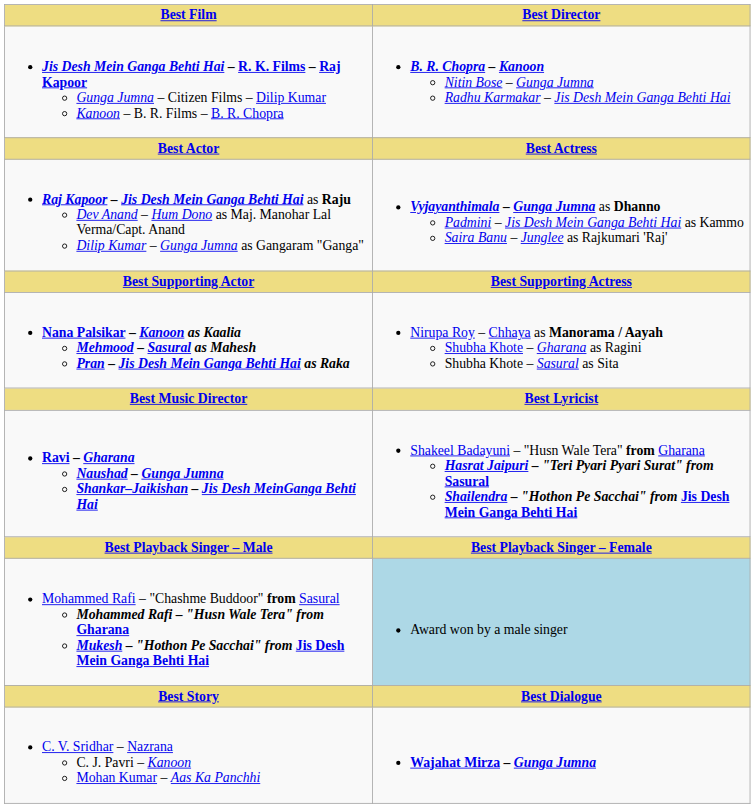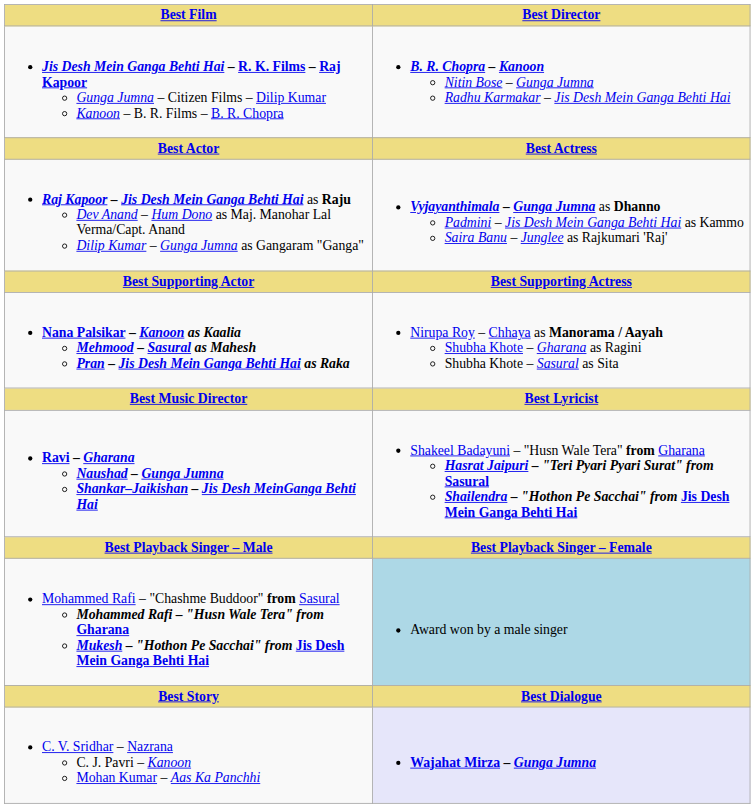(561, 763) no background -> (561, 763) lavender background
